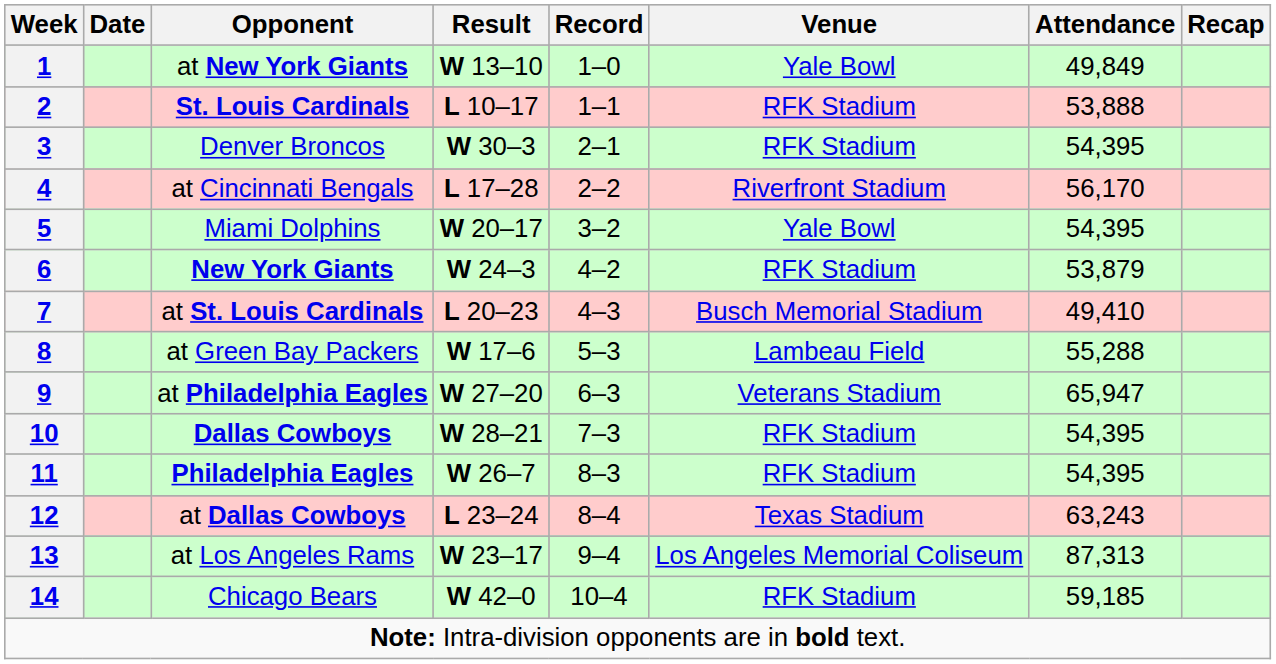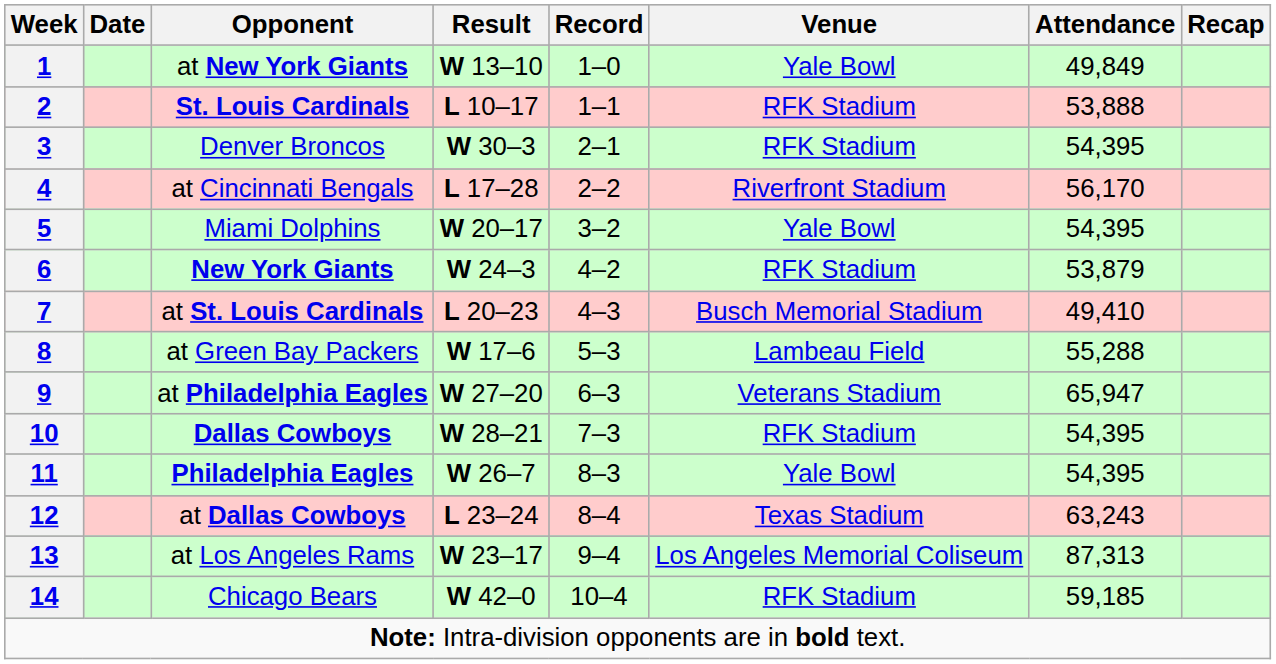(839, 474) RFK Stadium -> (839, 474) Yale Bowl
